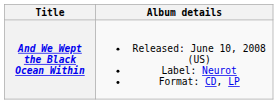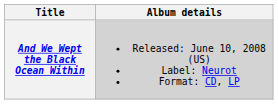(184, 65) no background -> (184, 65) lightgrey background
